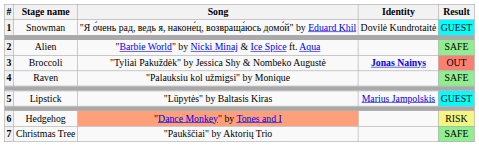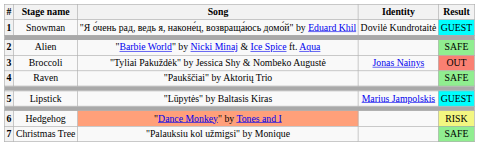(398, 63) bold -> (398, 63) normal
(218, 78) "Palauksiu kol užmigsi" by Monique -> (218, 78) "Paukščiai" by Aktorių Trio
(218, 134) "Paukščiai" by Aktorių Trio -> (218, 134) "Palauksiu kol užmigsi" by Monique
